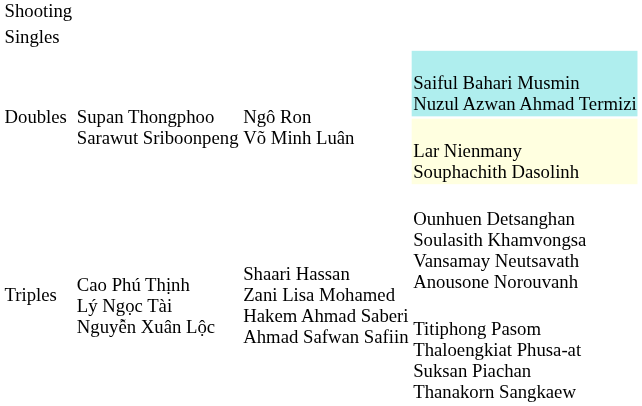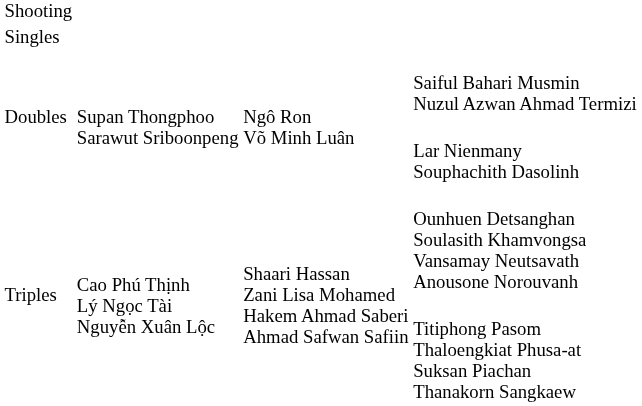(525, 94) paleturquoise background -> (525, 94) no background
(496, 161) lightyellow background -> (496, 161) no background
